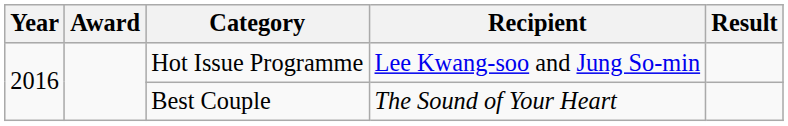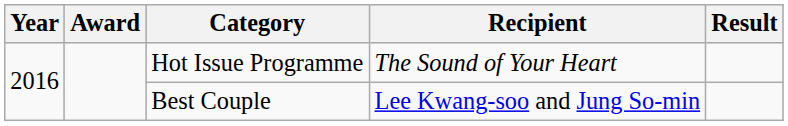(537, 62) Lee Kwang-soo and Jung So-min -> (496, 62) The Sound of Your Heart
(496, 100) The Sound of Your Heart -> (537, 100) Lee Kwang-soo and Jung So-min
